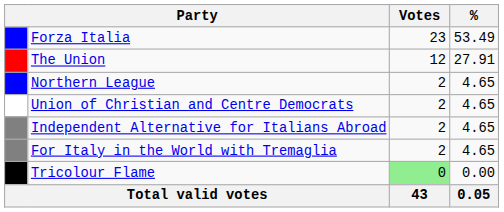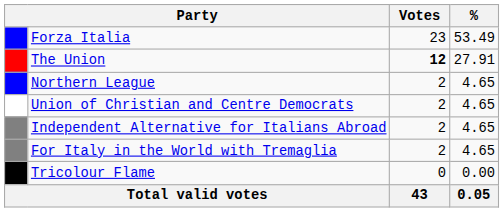(438, 61) normal -> (438, 61) bold
(442, 173) lightgreen background -> (442, 173) no background
